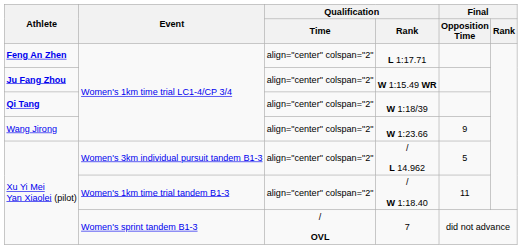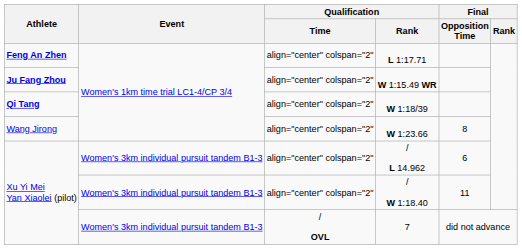(465, 129) 9 -> (465, 129) 8
(465, 158) 5 -> (465, 158) 6
(155, 193) Women's 1km time trial tandem B1-3 -> (172, 193) Women's 3km individual pursuit tandem B1-3
(139, 227) Women's sprint tandem B1-3 -> (172, 227) Women's 3km individual pursuit tandem B1-3
